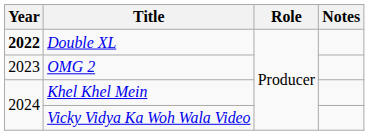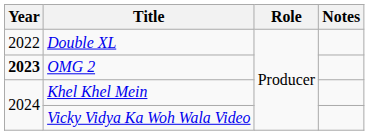(24, 42) bold -> (24, 42) normal
(24, 67) normal -> (24, 67) bold
